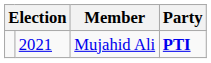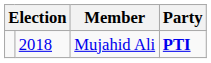(35, 44) 2021 -> (35, 44) 2018
